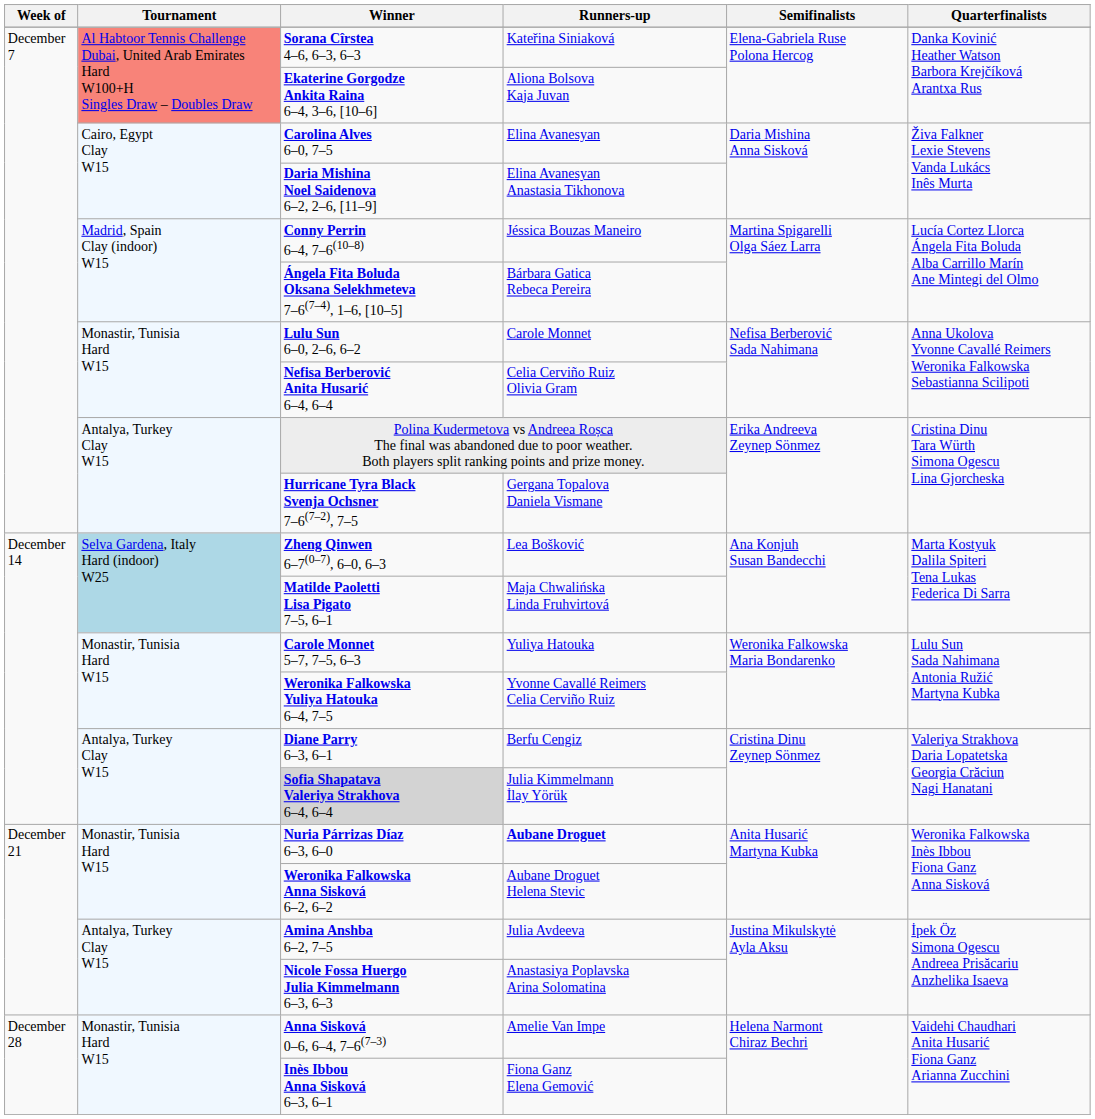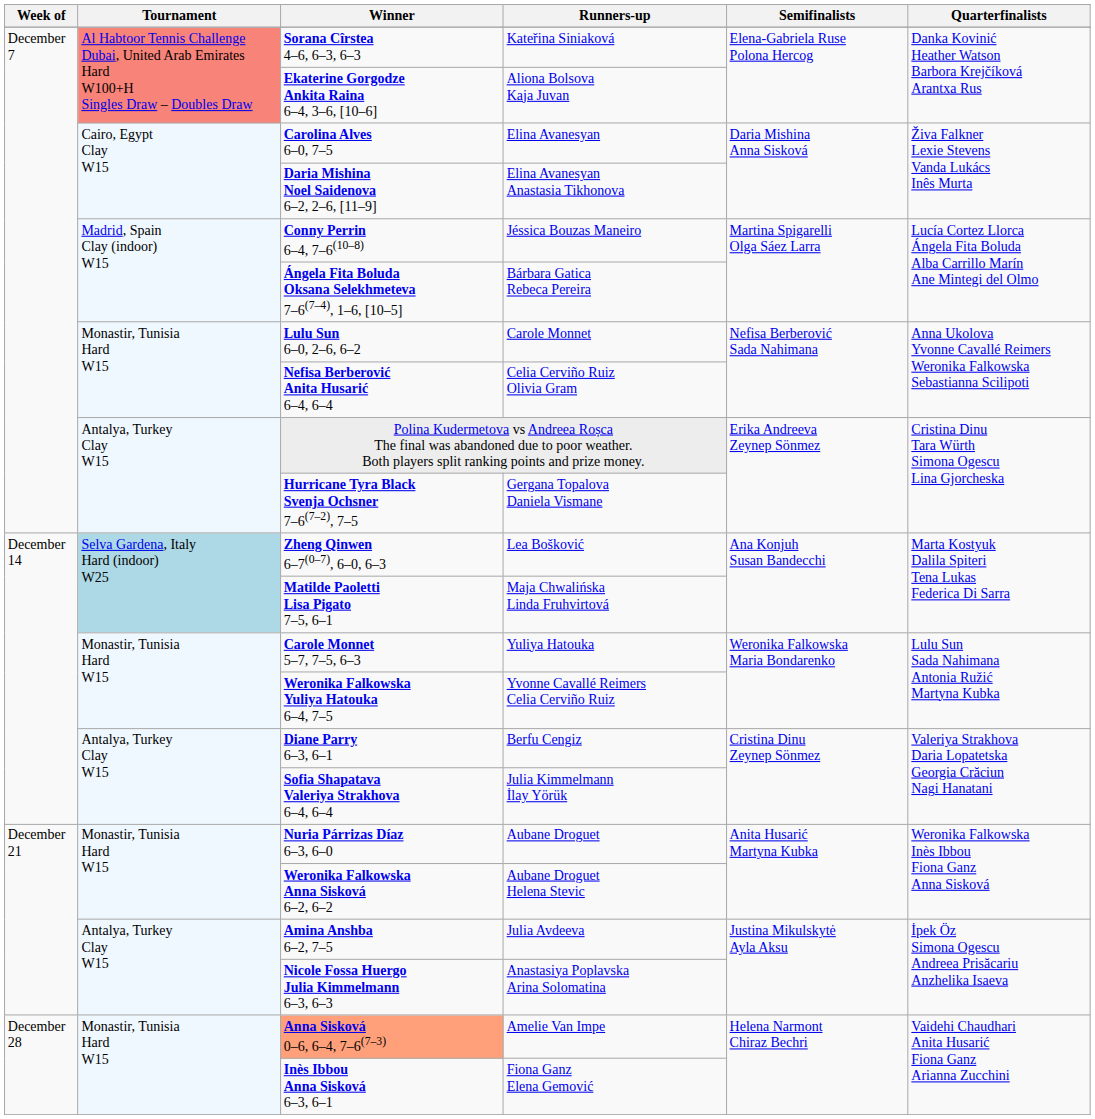(342, 795) lightgrey background -> (342, 795) no background
(556, 835) bold -> (553, 835) normal
(335, 1036) no background -> (335, 1036) lightsalmon background
